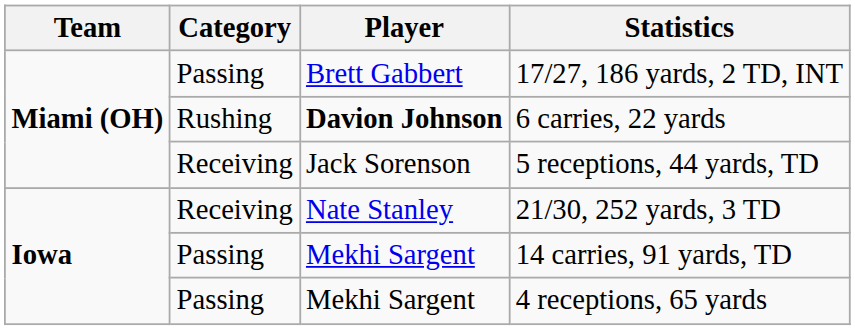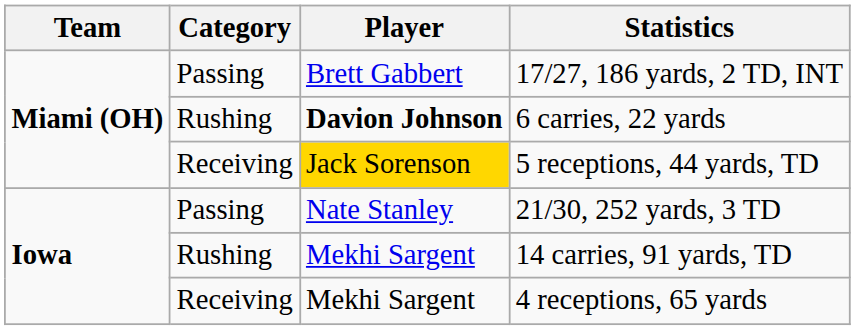(388, 164) no background -> (388, 164) gold background
(235, 209) Receiving -> (220, 209) Passing
(220, 254) Passing -> (224, 254) Rushing
(220, 300) Passing -> (235, 300) Receiving
